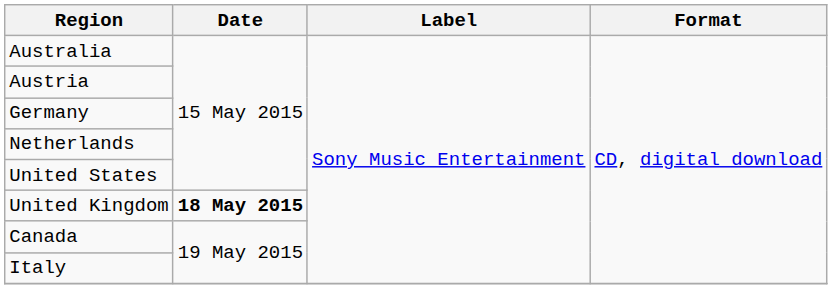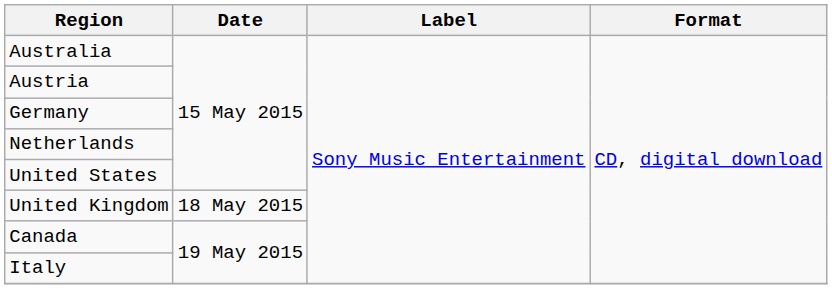(240, 206) bold -> (240, 206) normal
